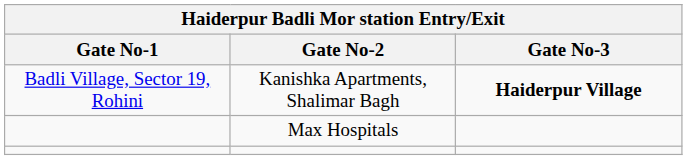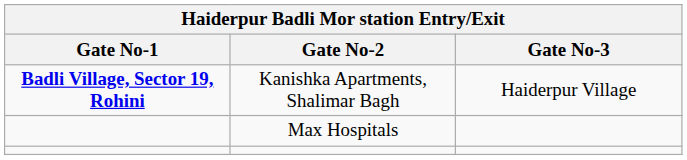(117, 89) normal -> (117, 89) bold
(569, 89) bold -> (569, 89) normal
